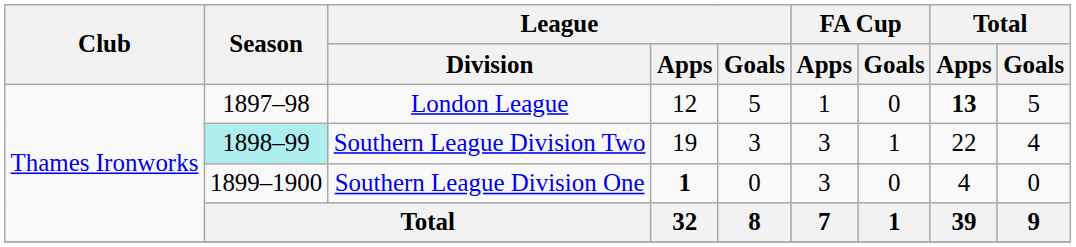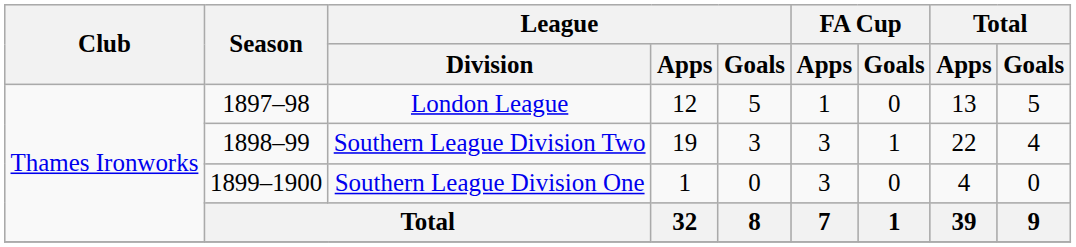(964, 103) bold -> (964, 103) normal
(266, 143) paleturquoise background -> (266, 143) no background
(685, 182) bold -> (685, 182) normal
